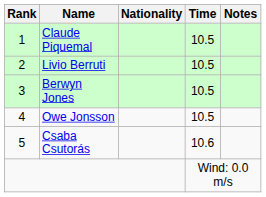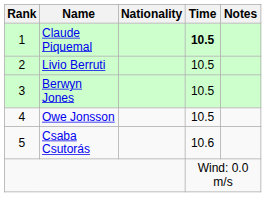(203, 39) normal -> (203, 39) bold
